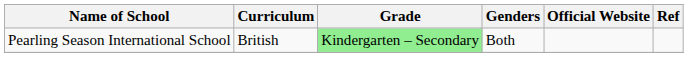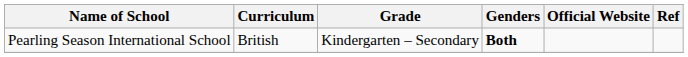(400, 40) lightgreen background -> (400, 40) no background
(500, 40) normal -> (501, 40) bold
